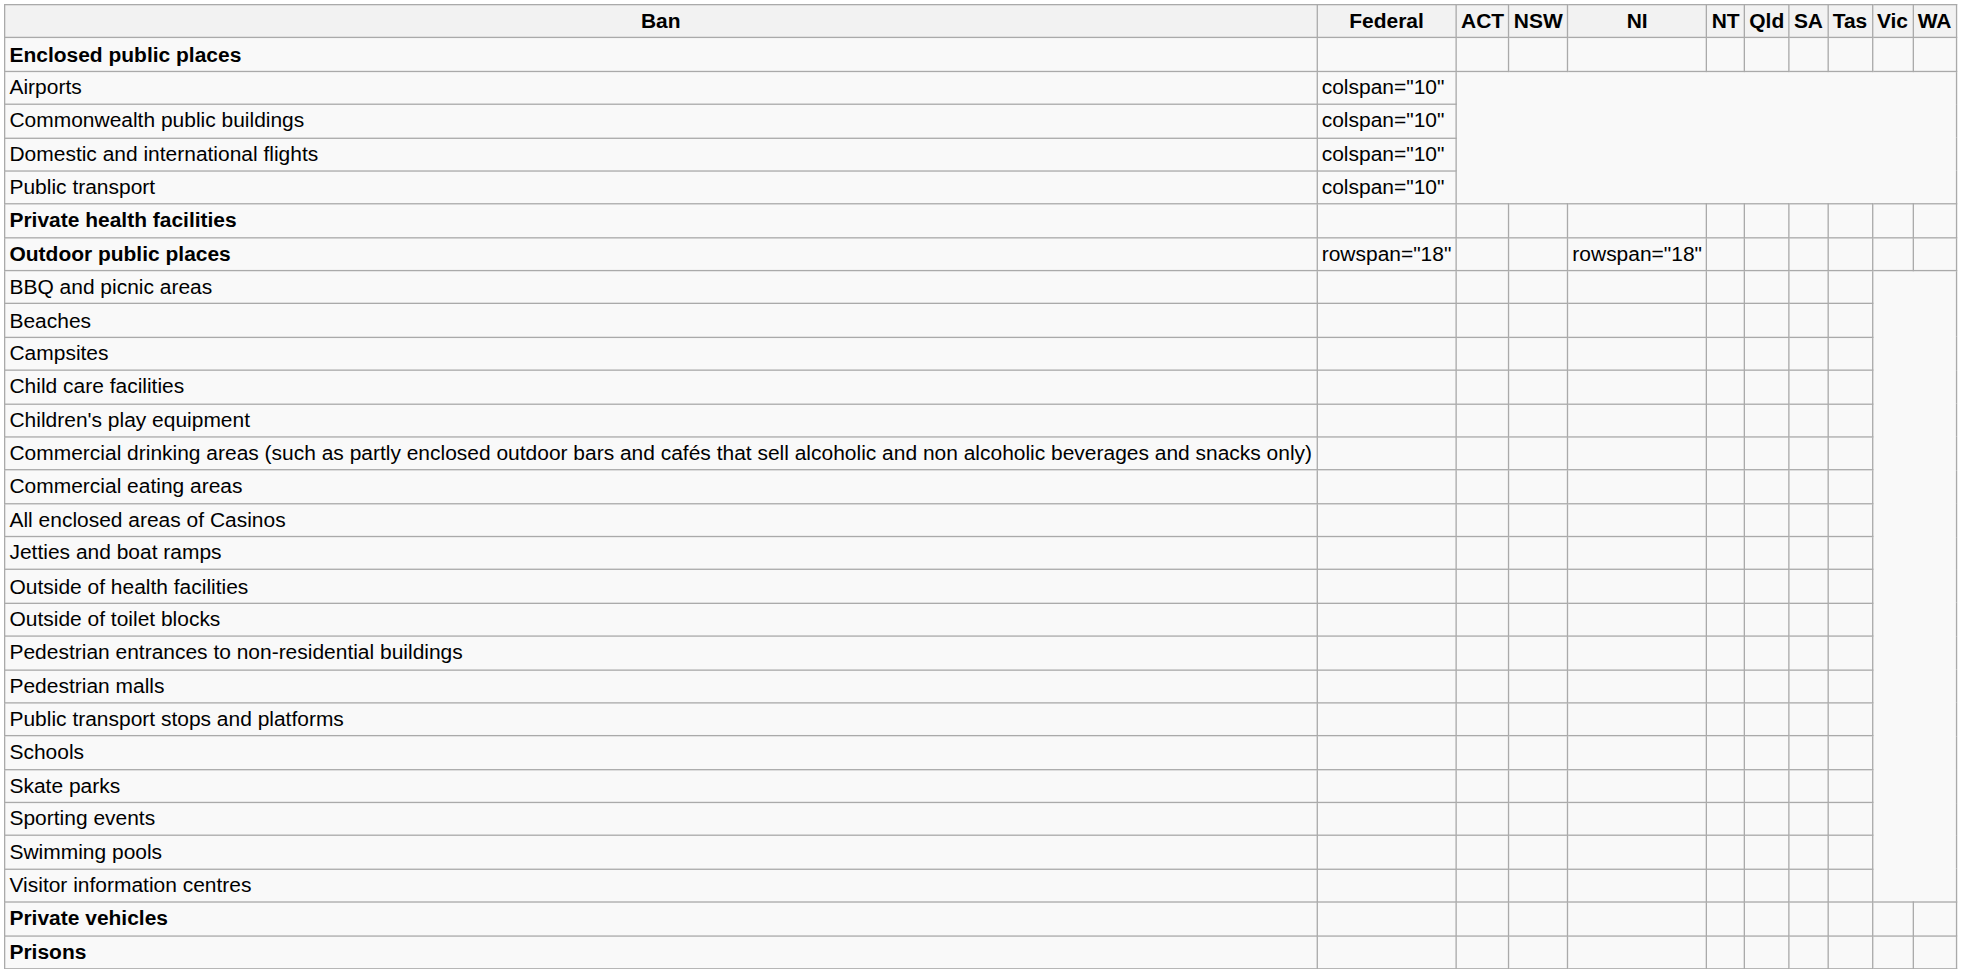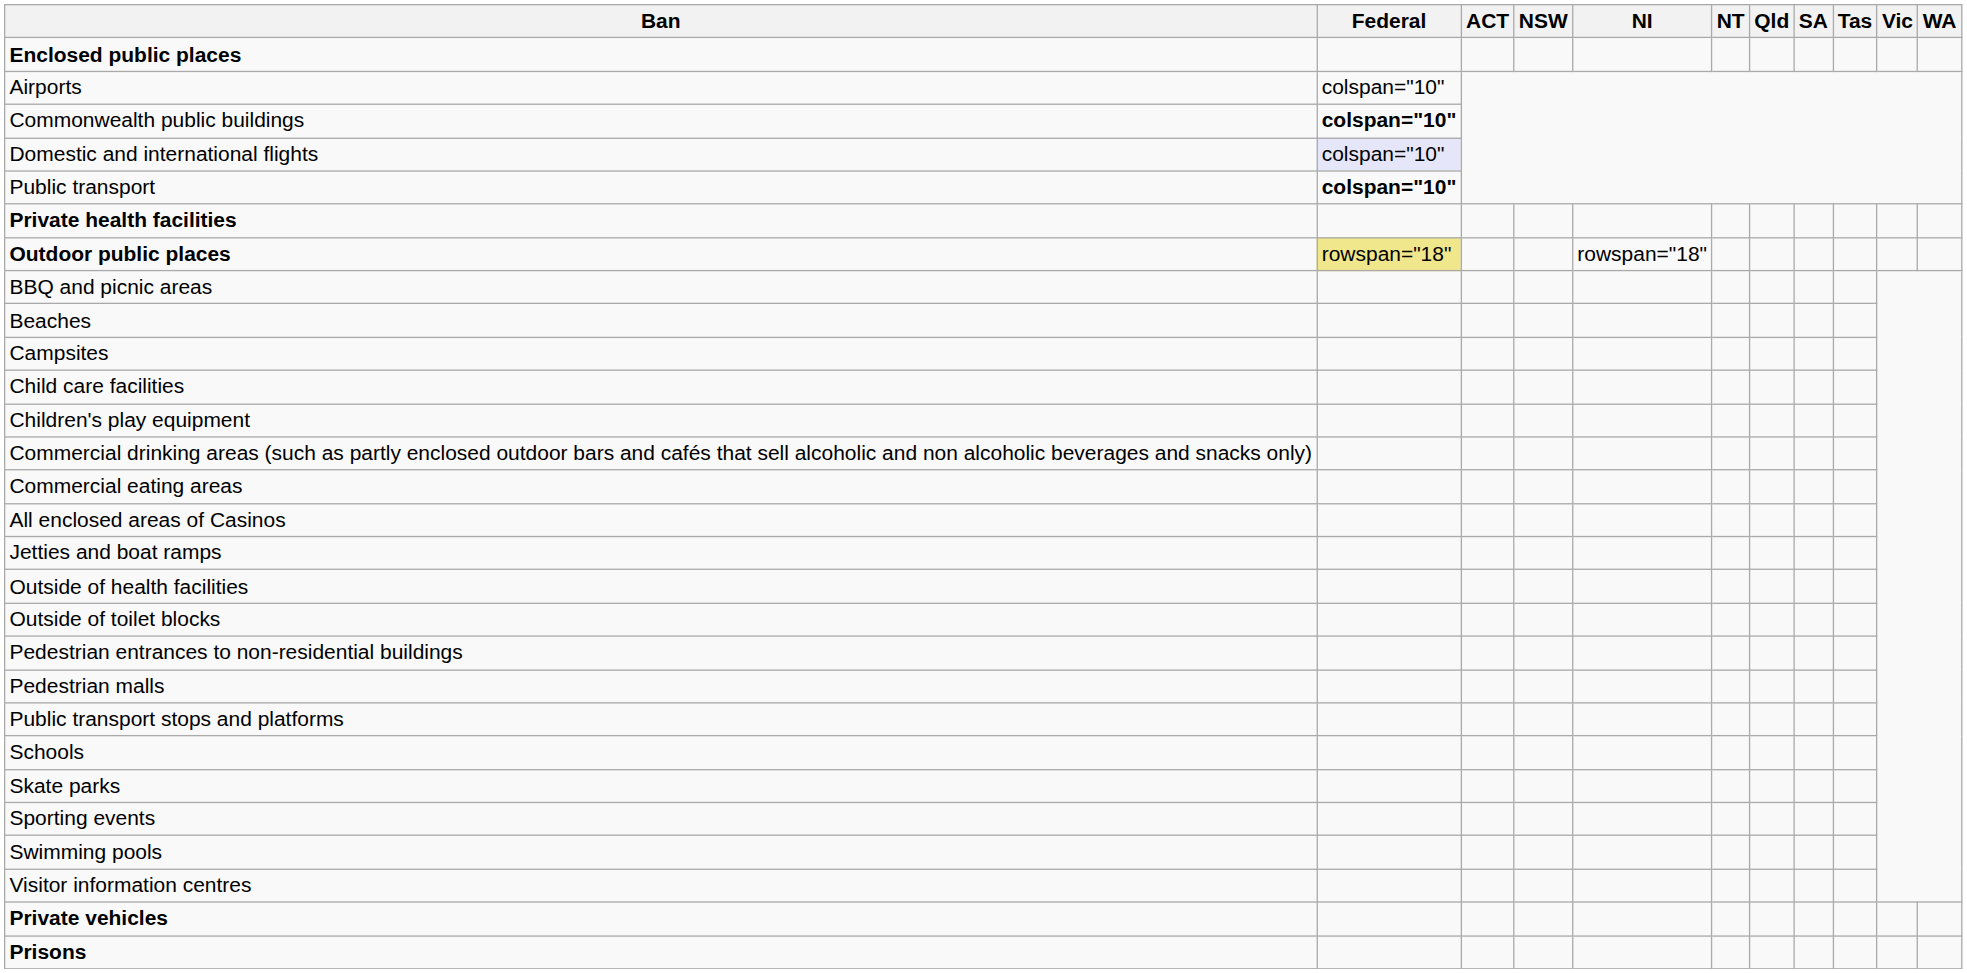(1383, 120) normal -> (1389, 120) bold
(1383, 154) no background -> (1383, 154) lavender background
(1383, 187) normal -> (1389, 187) bold
(1387, 253) no background -> (1387, 253) khaki background
